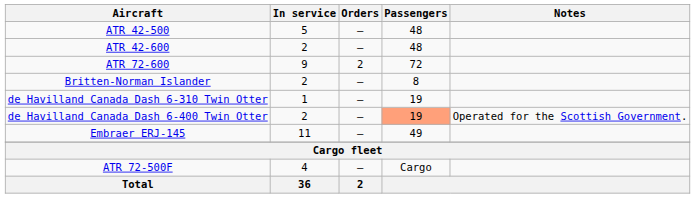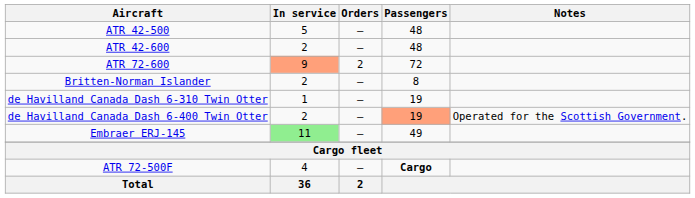(304, 64) no background -> (304, 64) lightsalmon background
(304, 133) no background -> (304, 133) lightgreen background
(416, 167) normal -> (416, 167) bold
